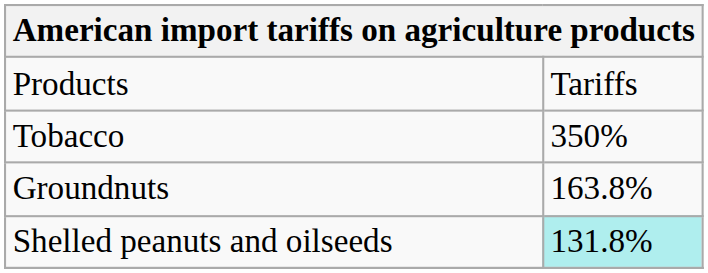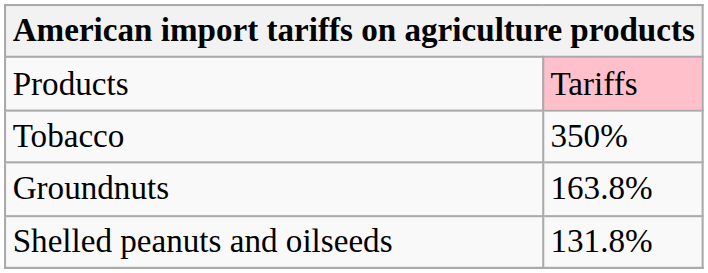(594, 83) no background -> (594, 83) pink background
(602, 240) paleturquoise background -> (602, 240) no background
